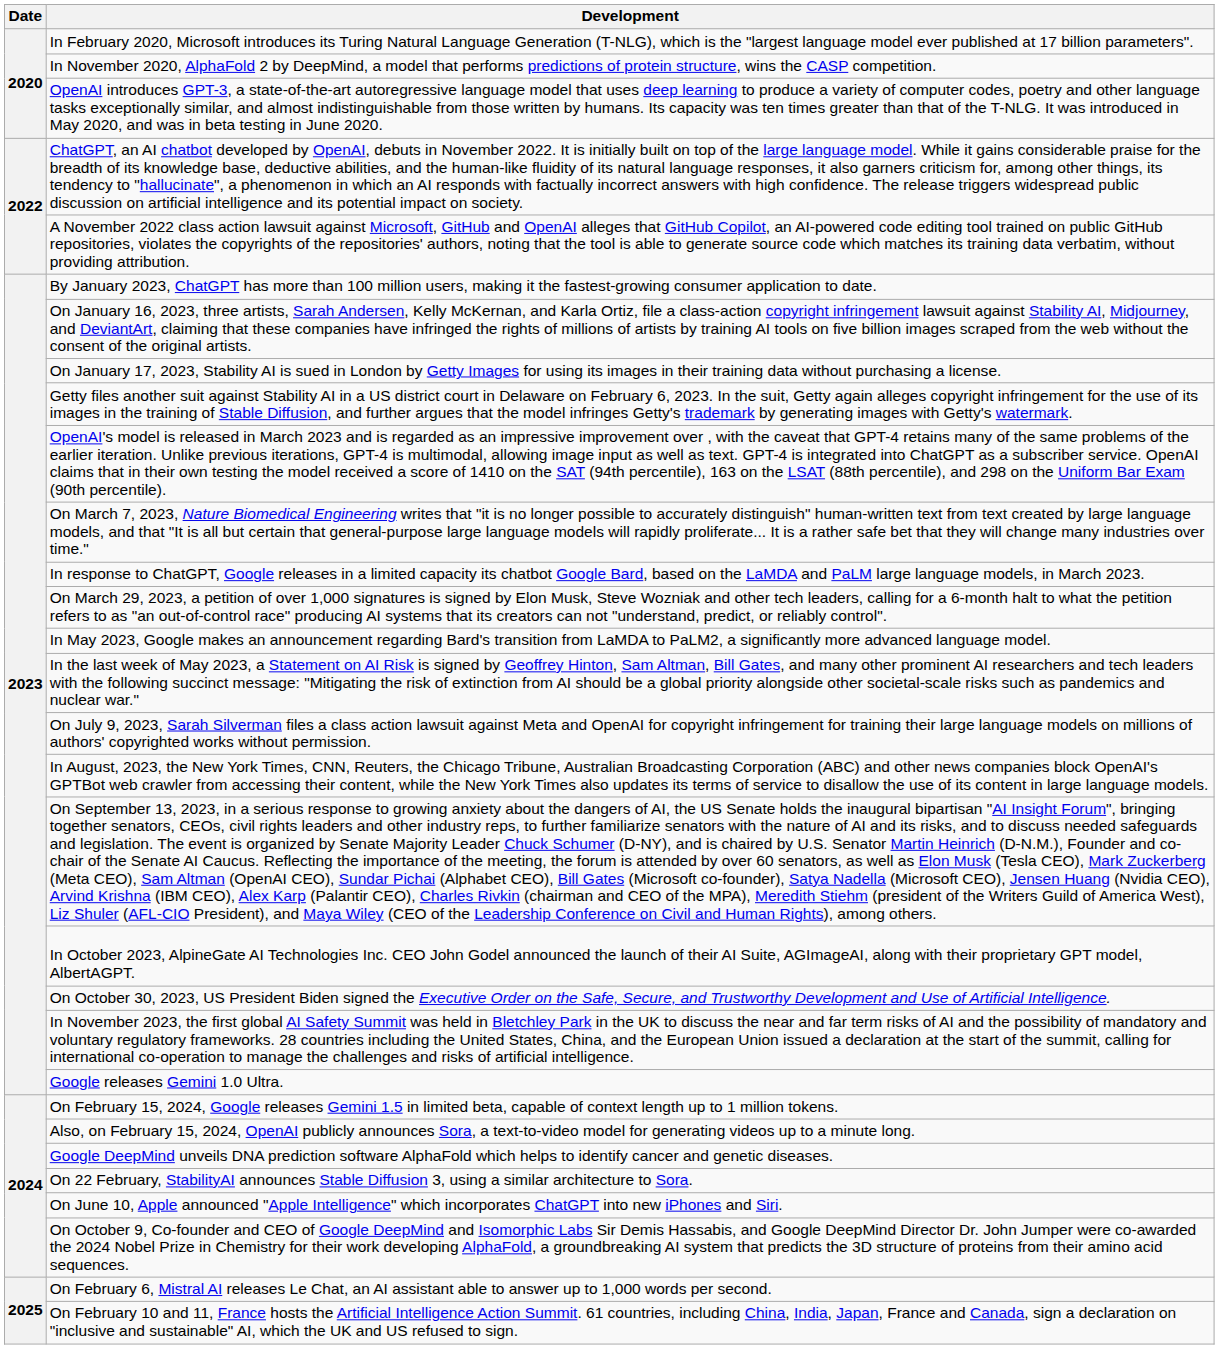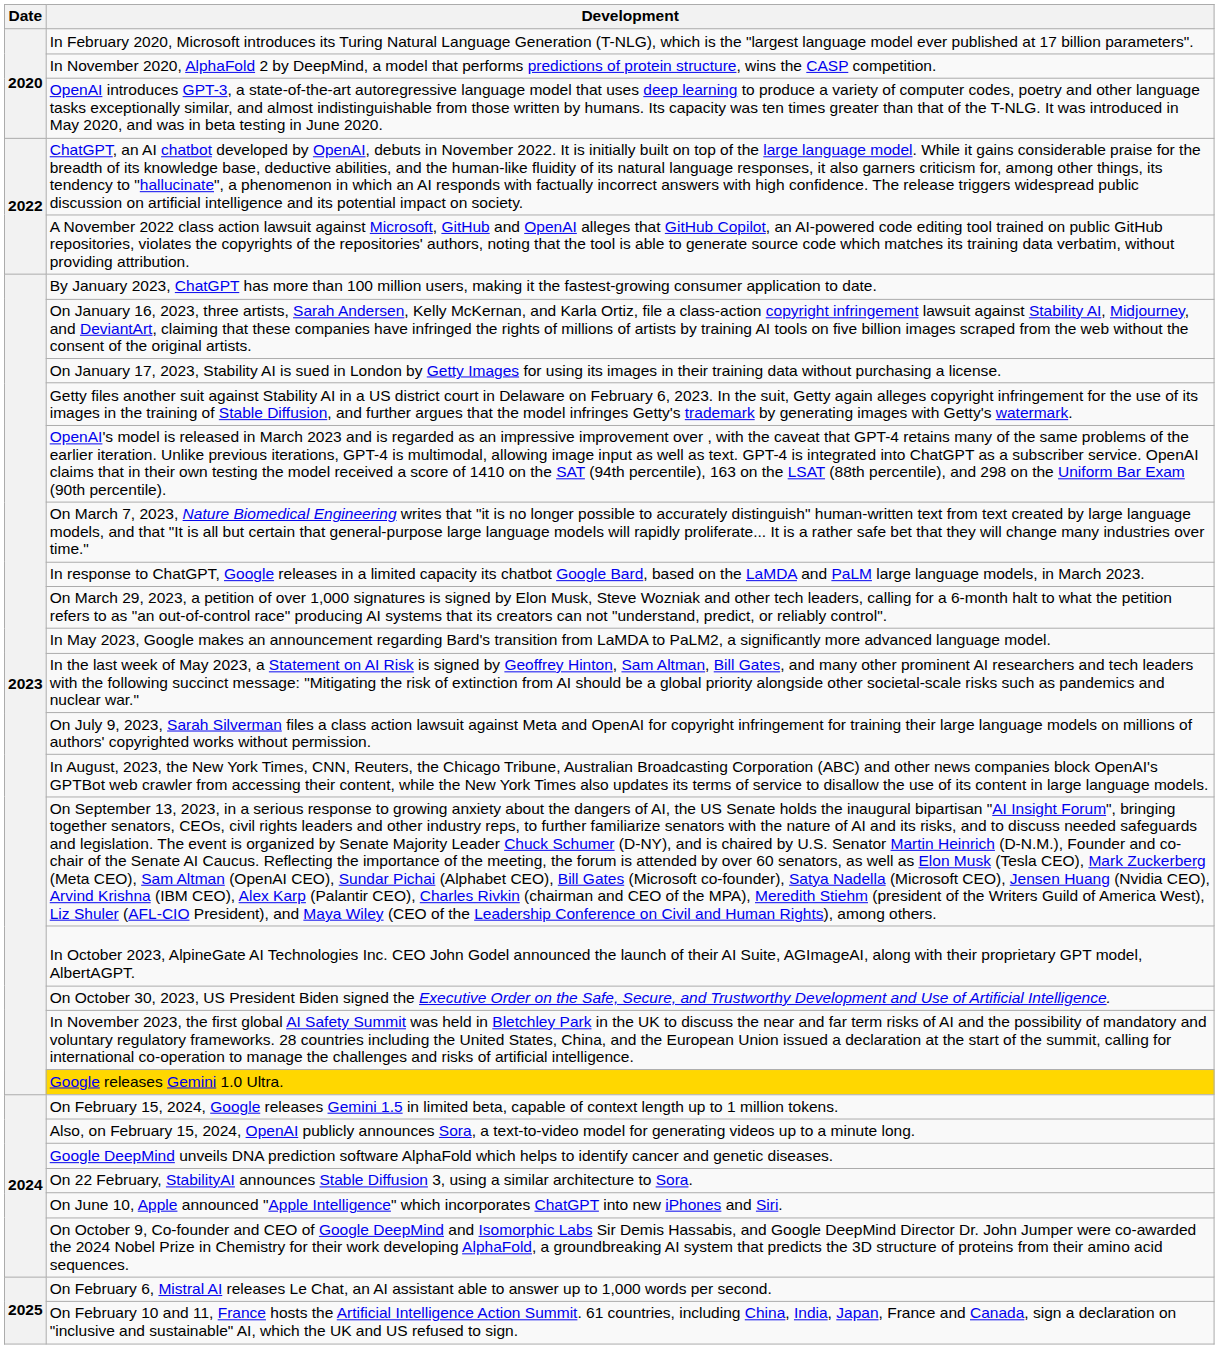(167, 1082) no background -> (167, 1082) gold background
